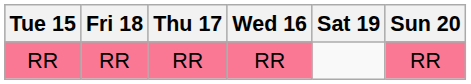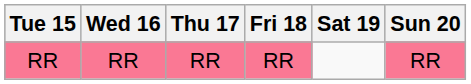columns swapped: (270, 23) <-> (115, 23)
